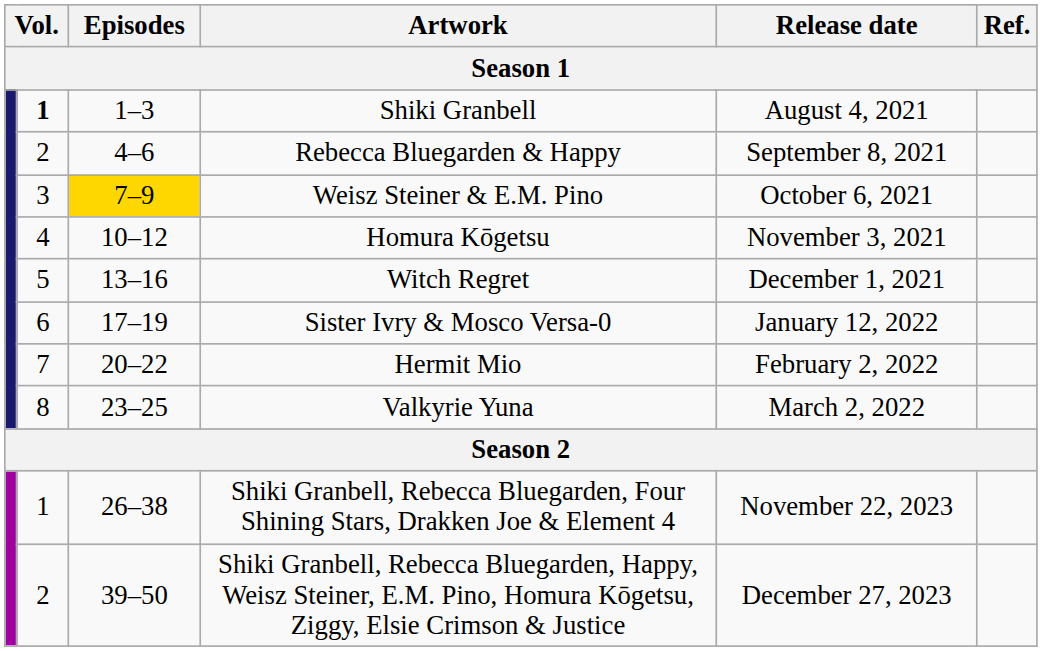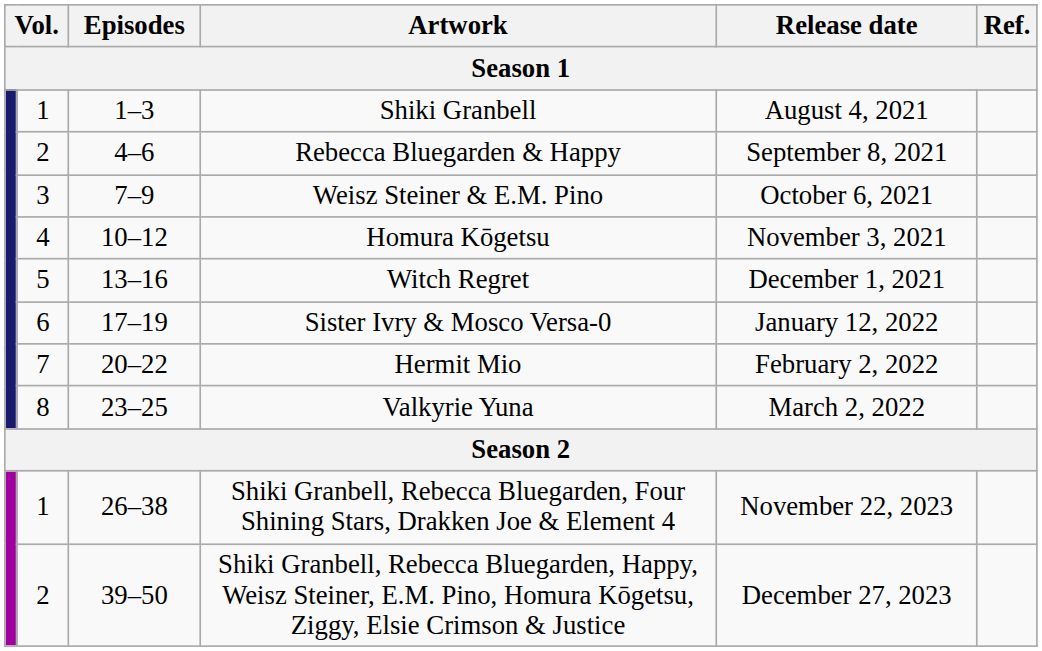(43, 110) bold -> (43, 110) normal
(134, 195) gold background -> (134, 195) no background
